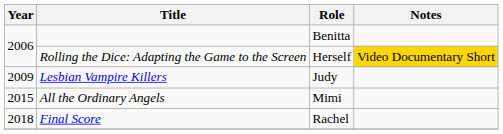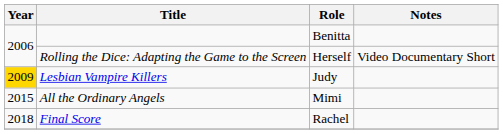(426, 56) gold background -> (426, 56) no background
(21, 77) no background -> (21, 77) gold background
